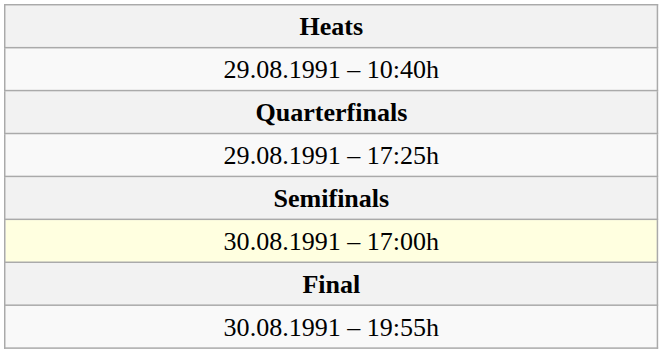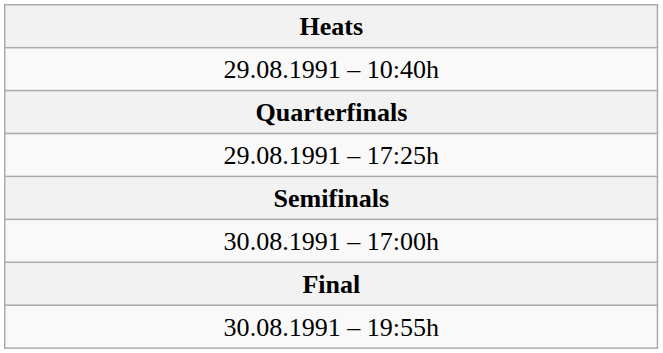(331, 240) lightyellow background -> (331, 240) no background
